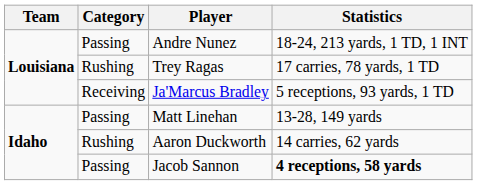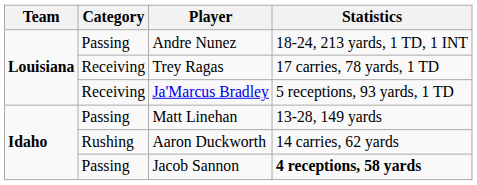(108, 67) Rushing -> (113, 67) Receiving
